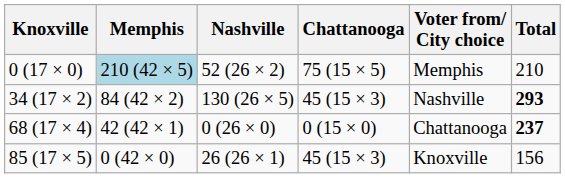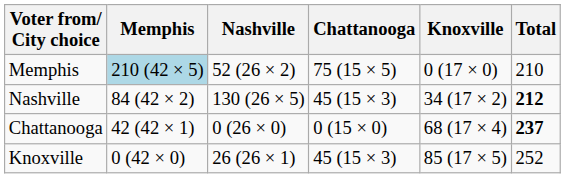columns swapped: (460, 29) <-> (50, 29)
(529, 98) 293 -> (529, 98) 212
(529, 157) 156 -> (529, 157) 252
